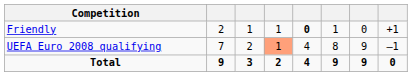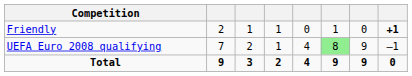(307, 30) bold -> (307, 30) normal
(393, 30) normal -> (393, 30) bold
(278, 46) lightsalmon background -> (278, 46) no background
(335, 46) no background -> (335, 46) lightgreen background
